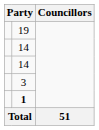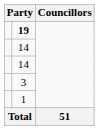(24, 30) normal -> (24, 30) bold
(24, 99) bold -> (24, 99) normal
